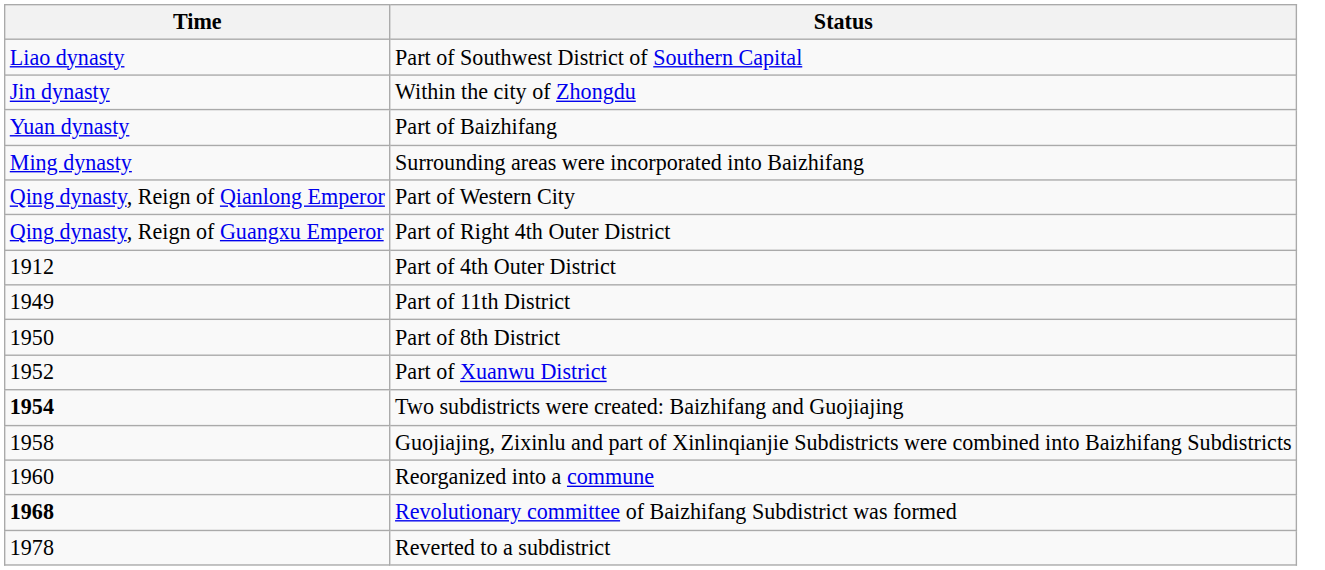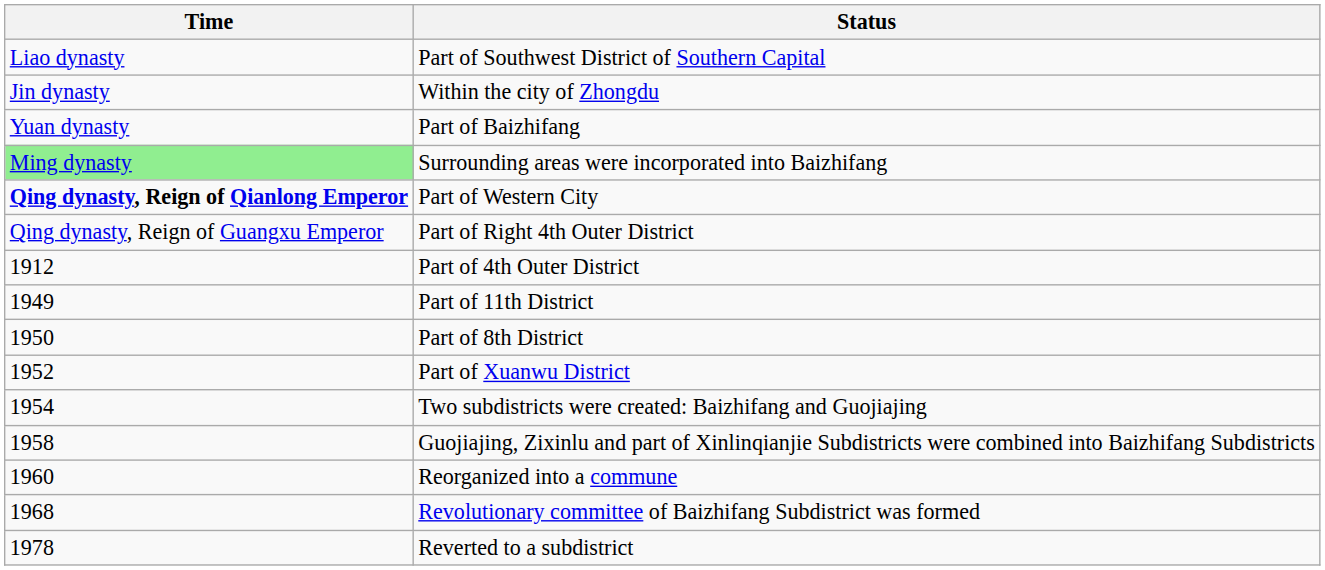(71, 162) no background -> (71, 162) lightgreen background
(197, 197) normal -> (209, 197) bold
(32, 407) bold -> (32, 407) normal
(32, 512) bold -> (32, 512) normal
